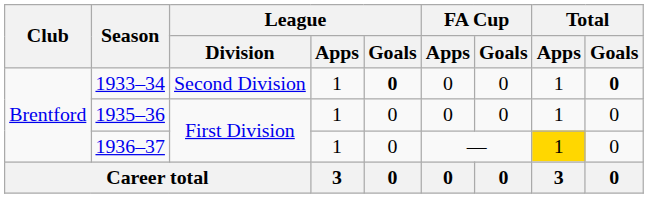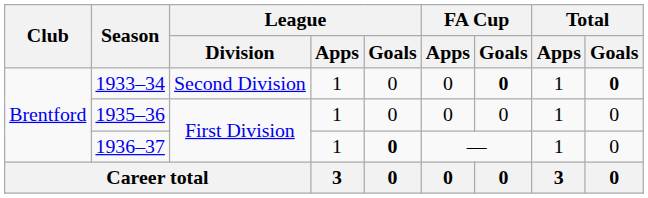(392, 83) bold -> (392, 83) normal
(503, 83) normal -> (503, 83) bold
(392, 146) normal -> (392, 146) bold
(559, 146) gold background -> (559, 146) no background
